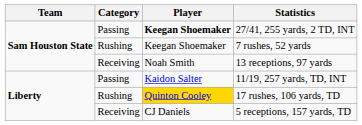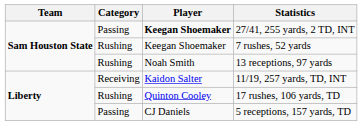(119, 62) Receiving -> (115, 62) Rushing
(113, 79) Passing -> (119, 79) Receiving
(178, 95) gold background -> (178, 95) no background
(119, 112) Receiving -> (113, 112) Passing
